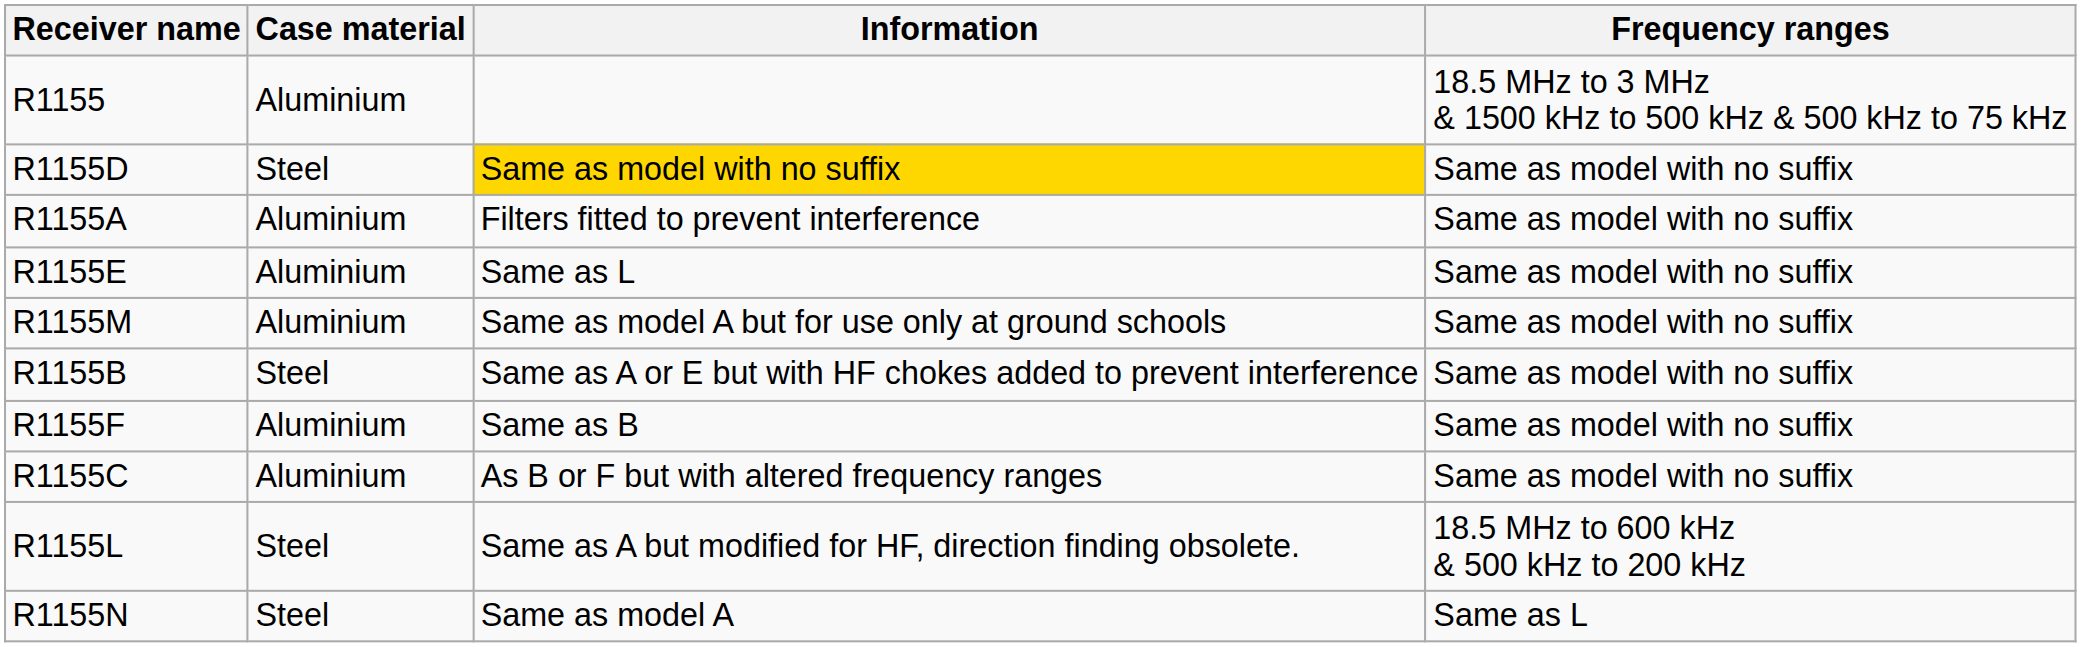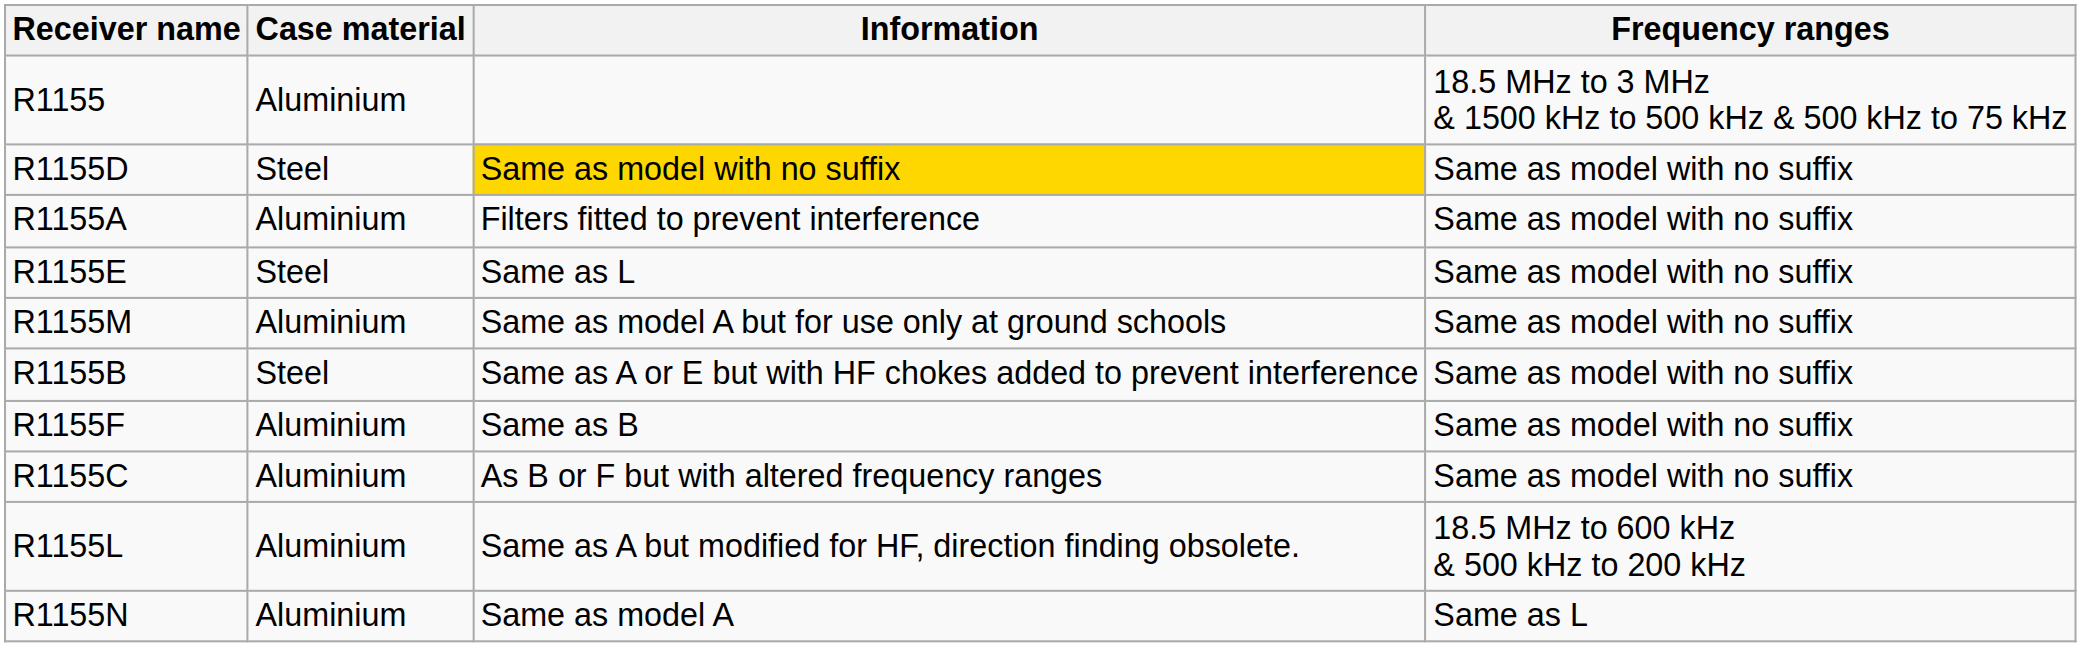(331, 271) Aluminium -> (292, 271) Steel
(292, 545) Steel -> (331, 545) Aluminium
(292, 615) Steel -> (331, 615) Aluminium
